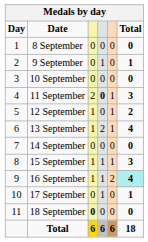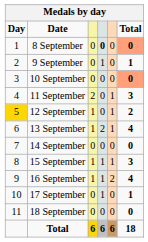(102, 46) normal -> (102, 46) bold
(131, 46) no background -> (131, 46) lightsalmon background
(131, 79) no background -> (131, 79) lightsalmon background
(102, 95) bold -> (102, 95) normal
(16, 112) no background -> (16, 112) gold background
(131, 178) paleturquoise background -> (131, 178) no background
(93, 212) bold -> (93, 212) normal
